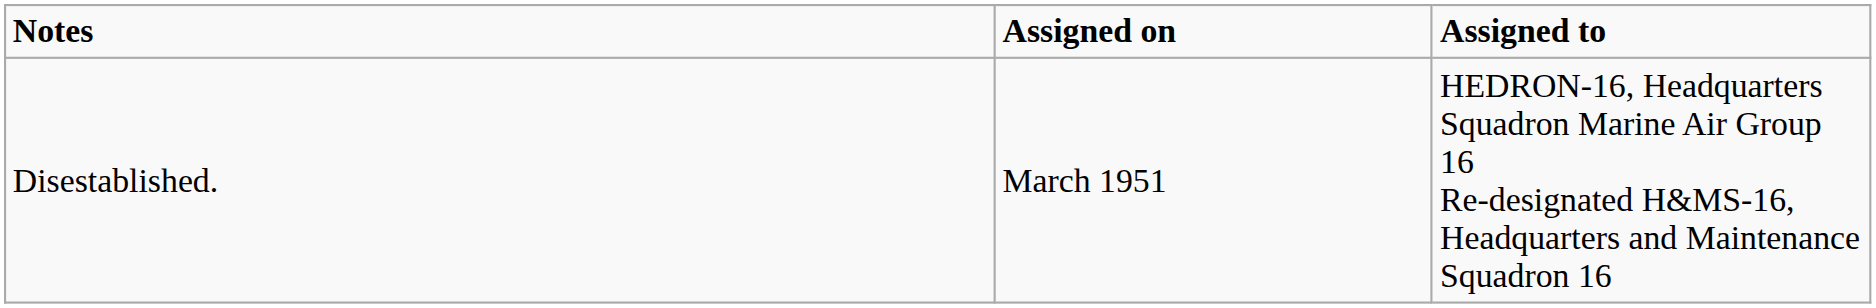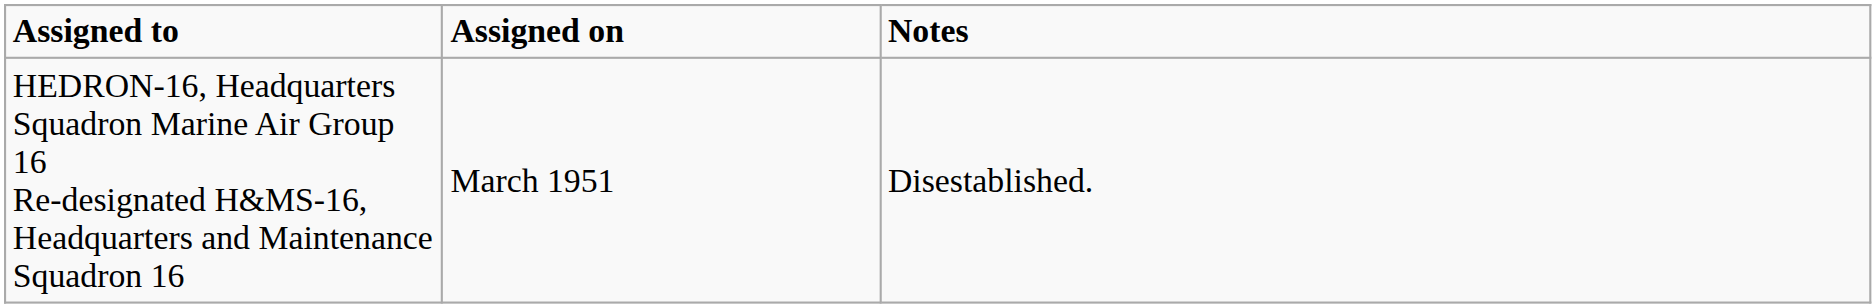columns swapped: (1523, 31) <-> (53, 31)
